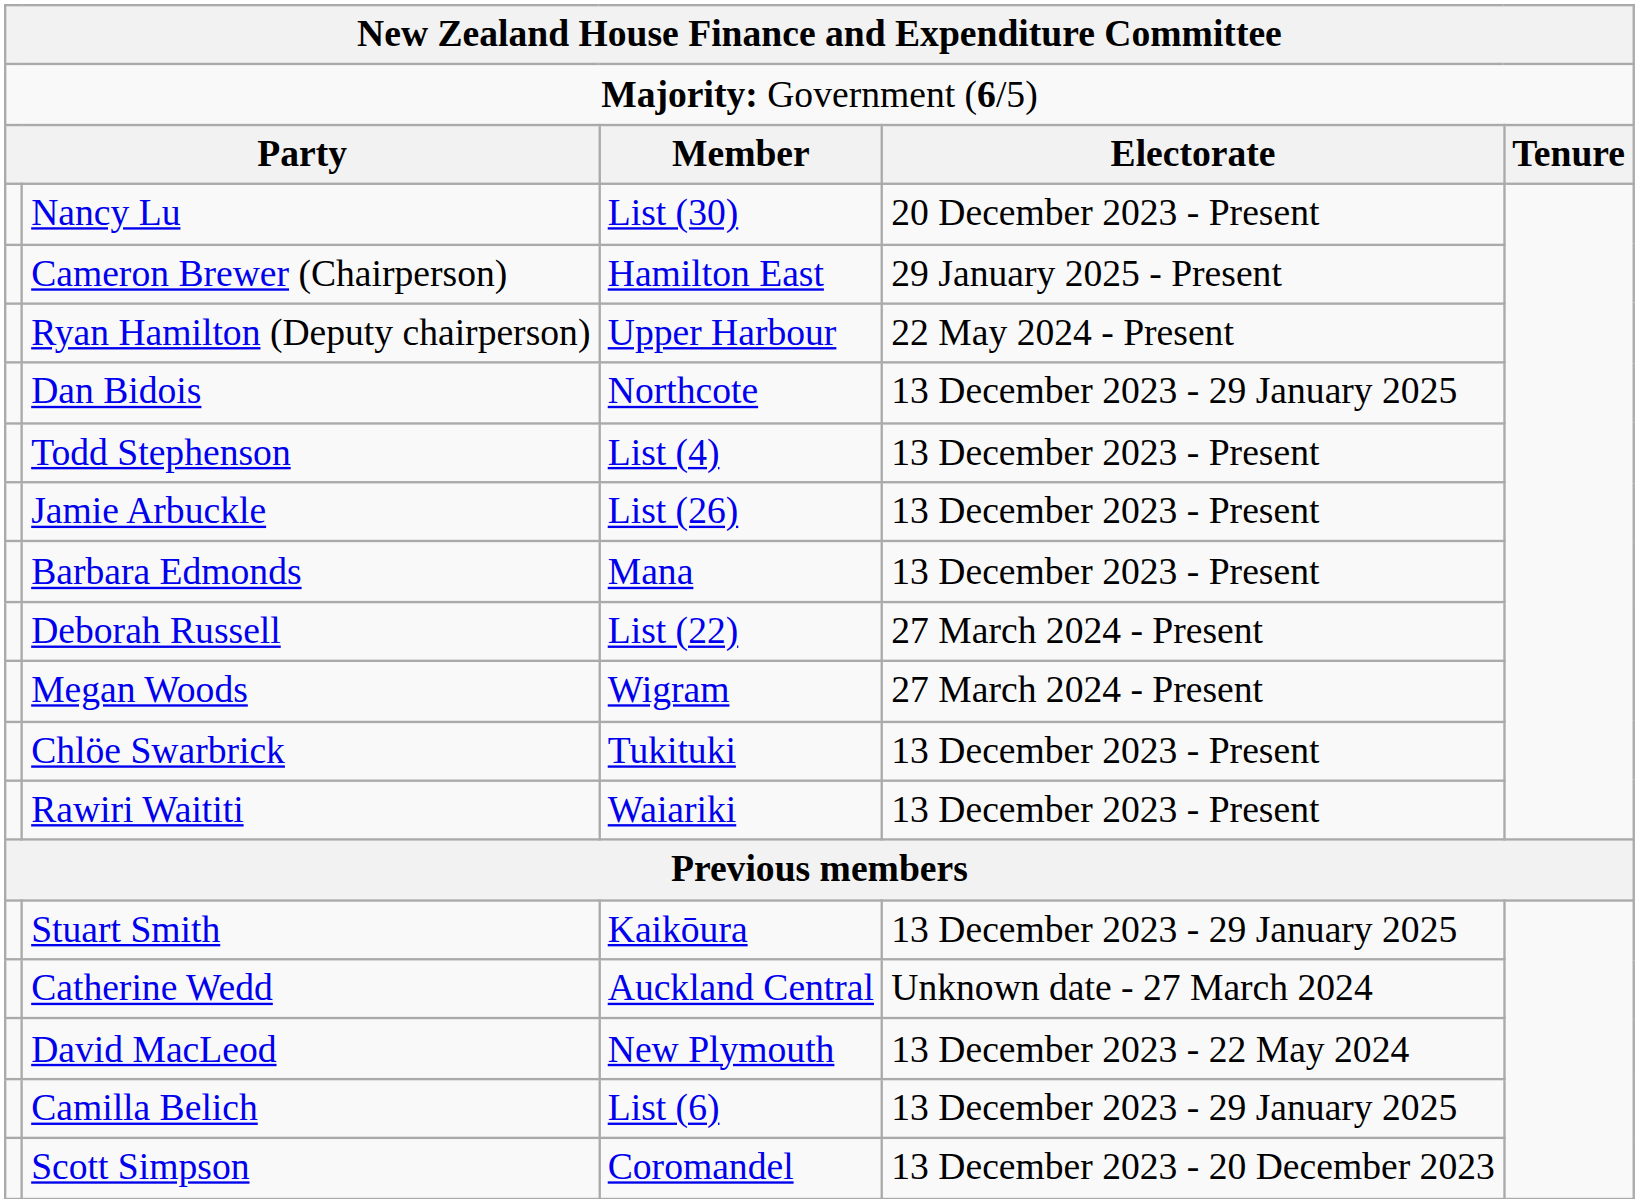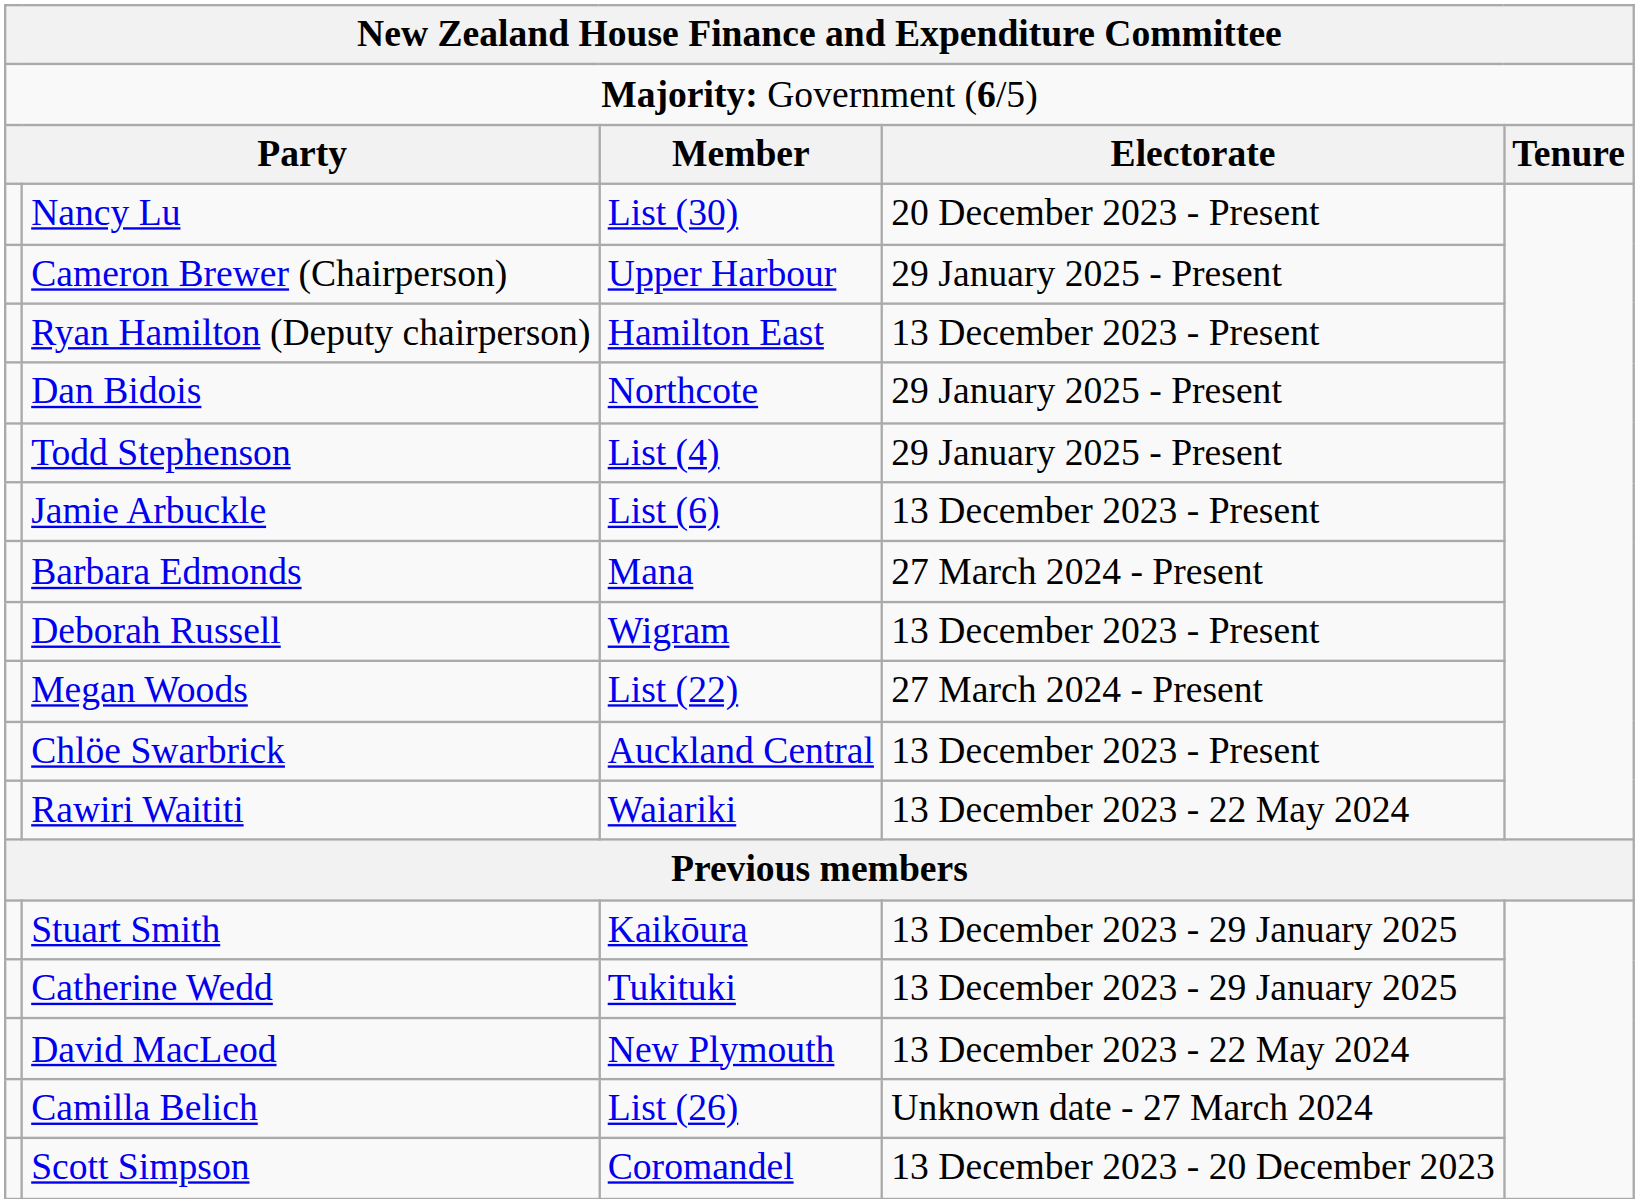(716, 272) Hamilton East -> (722, 272) Upper Harbour
(722, 332) Upper Harbour -> (716, 332) Hamilton East
(1063, 332) 22 May 2024 - Present -> (1105, 332) 13 December 2023 - Present
(1174, 392) 13 December 2023 - 29 January 2025 -> (1087, 392) 29 January 2025 - Present
(1105, 451) 13 December 2023 - Present -> (1087, 451) 29 January 2025 - Present
(673, 511) List (26) -> (664, 511) List (6)
(1105, 570) 13 December 2023 - Present -> (1077, 570) 27 March 2024 - Present
(673, 630) List (22) -> (669, 630) Wigram
(1077, 630) 27 March 2024 - Present -> (1105, 630) 13 December 2023 - Present
(669, 690) Wigram -> (673, 690) List (22)
(672, 749) Tukituki -> (741, 749) Auckland Central
(1105, 809) 13 December 2023 - Present -> (1150, 809) 13 December 2023 - 22 May 2024
(741, 988) Auckland Central -> (672, 988) Tukituki
(1132, 988) Unknown date - 27 March 2024 -> (1174, 988) 13 December 2023 - 29 January 2025
(664, 1107) List (6) -> (673, 1107) List (26)
(1174, 1107) 13 December 2023 - 29 January 2025 -> (1132, 1107) Unknown date - 27 March 2024
